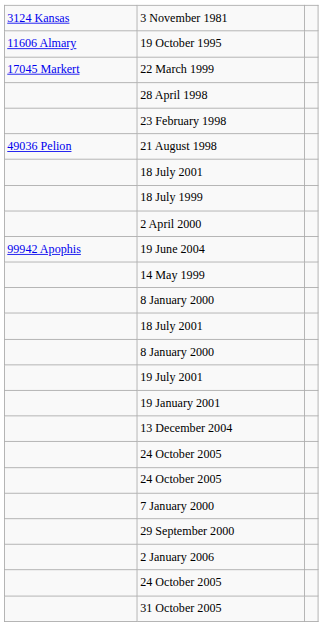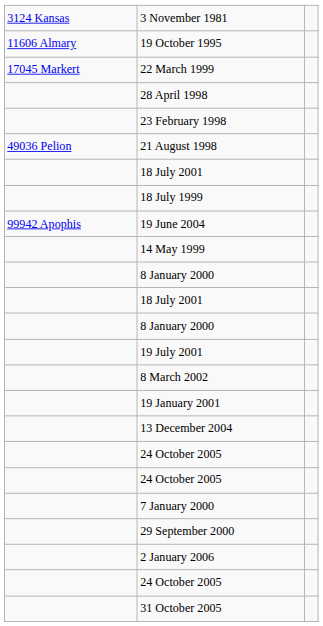- row: (71, 224)
+ row: (71, 378)
